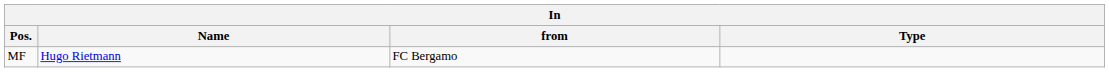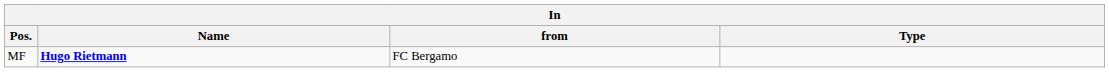(81, 57) normal -> (84, 57) bold
